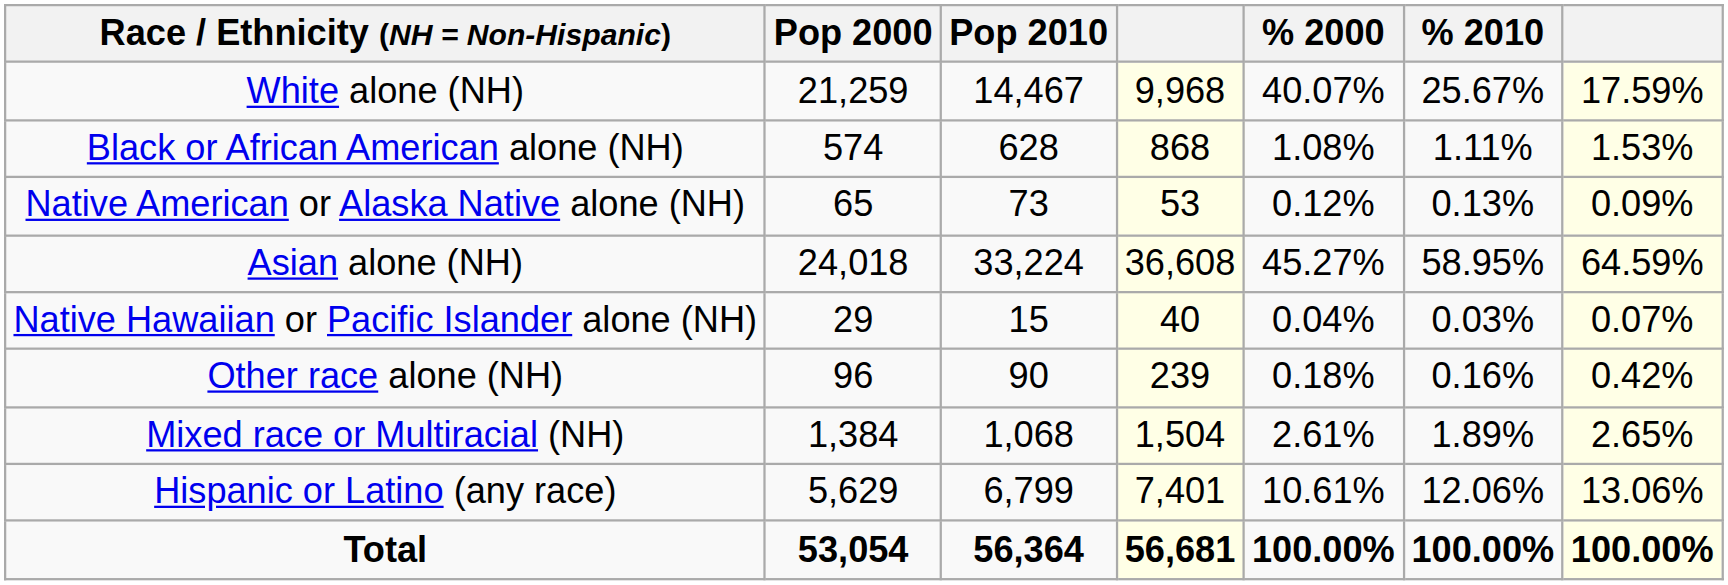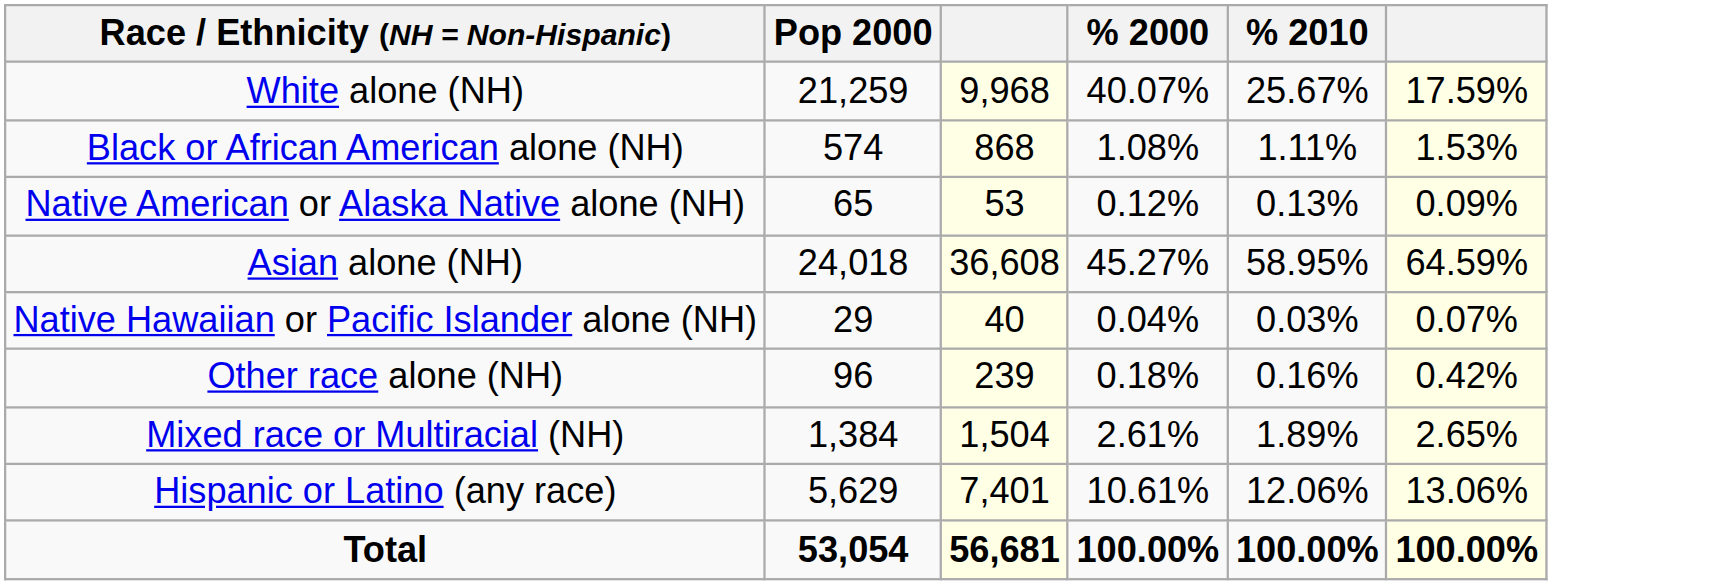- column: (1029, 33)
